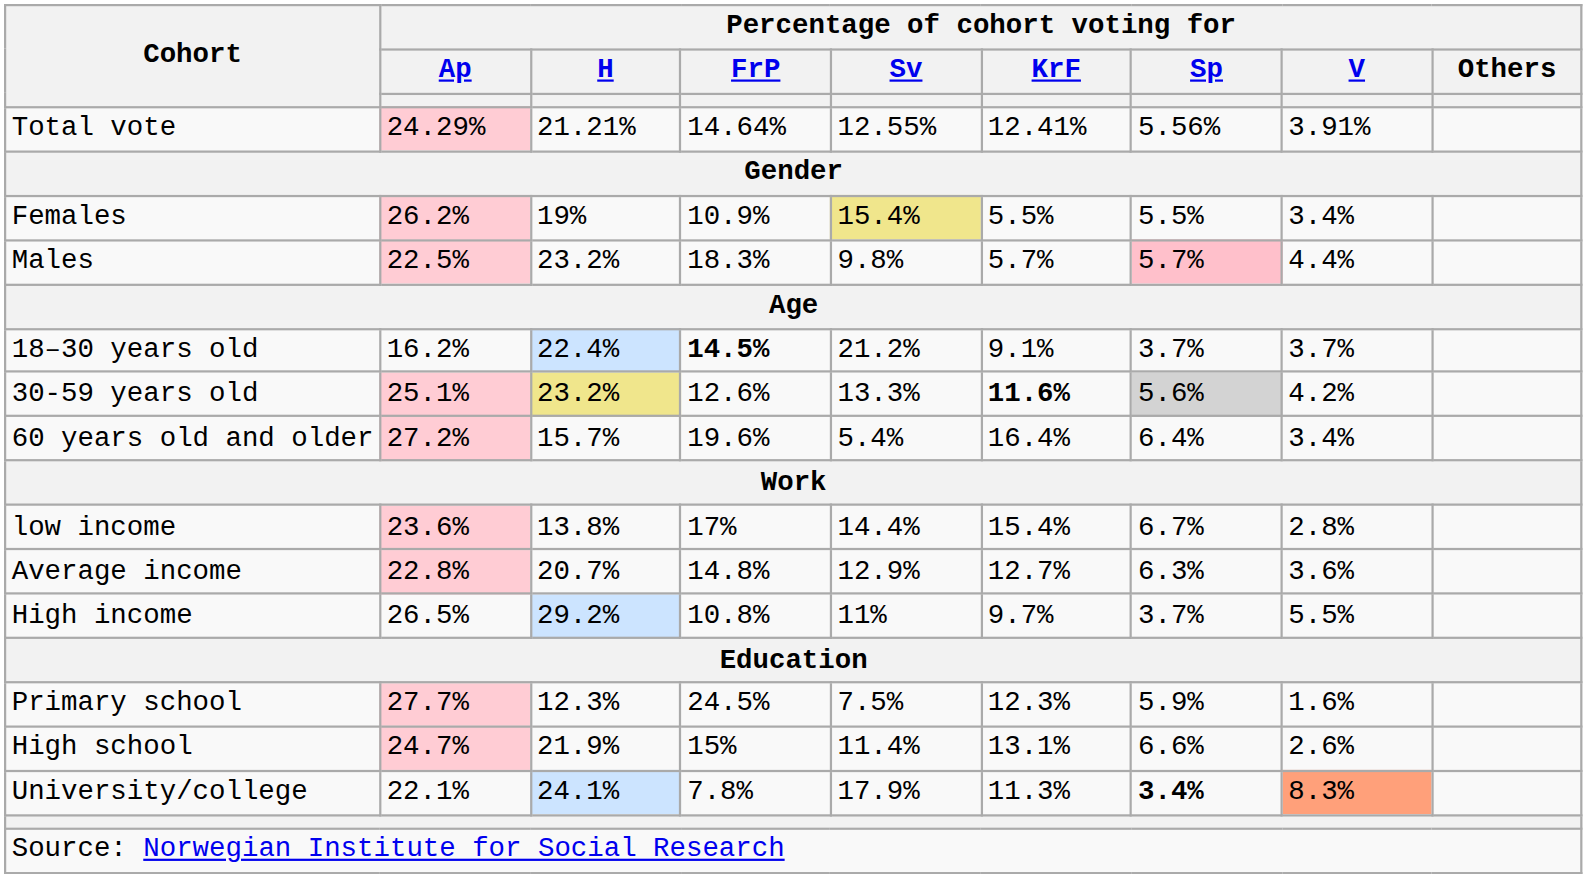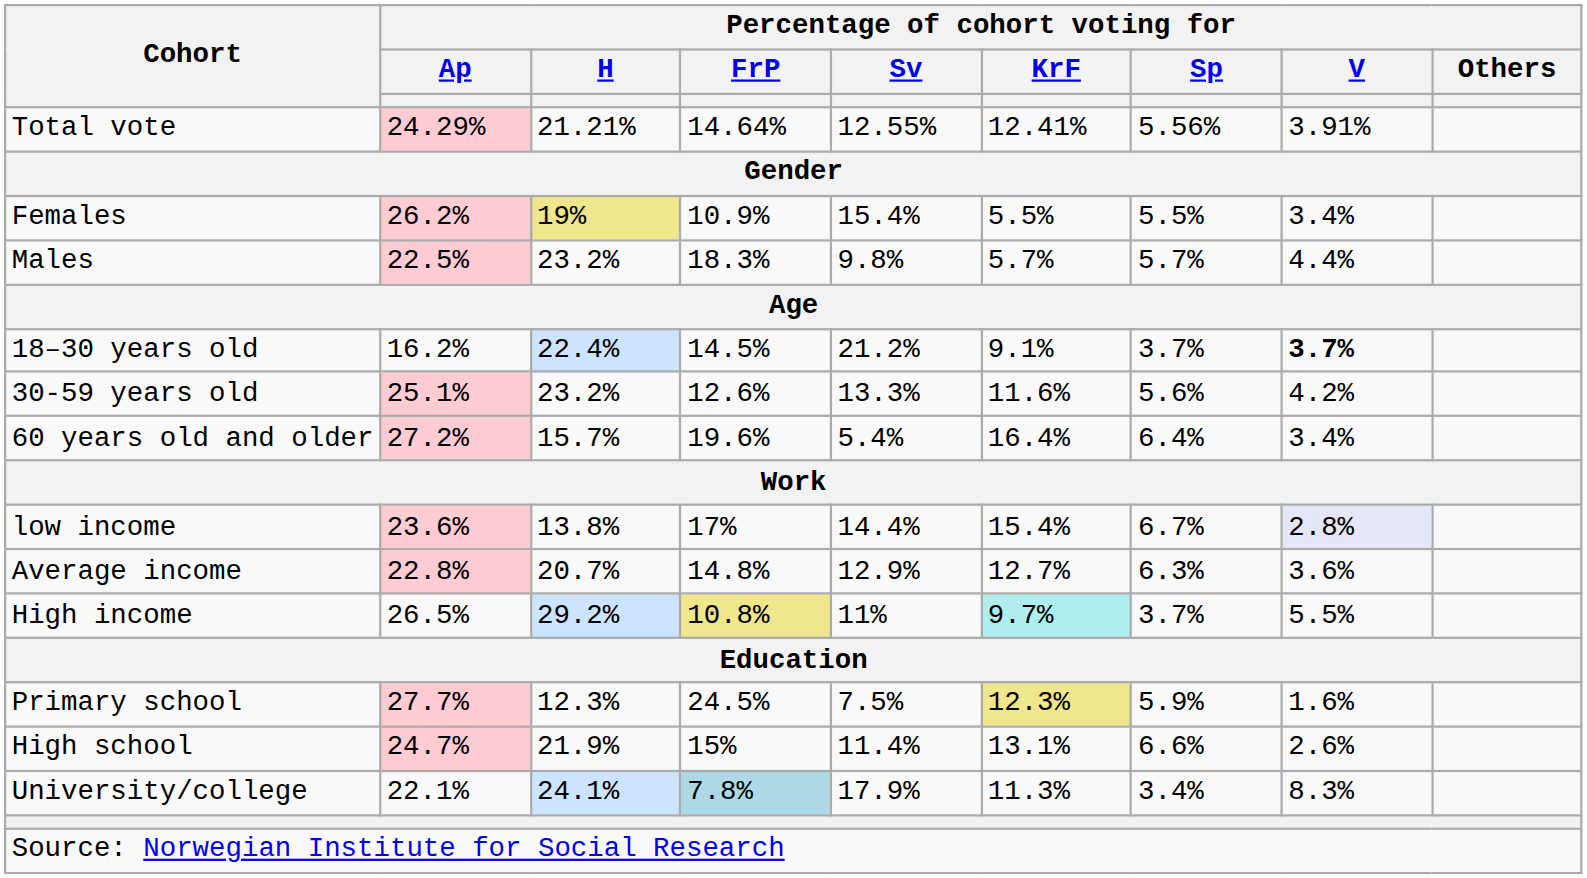(562, 218) no background -> (562, 218) khaki background
(879, 218) khaki background -> (879, 218) no background
(1171, 262) pink background -> (1171, 262) no background
(728, 351) bold -> (728, 351) normal
(1321, 351) normal -> (1321, 351) bold
(578, 395) khaki background -> (578, 395) no background
(1029, 395) bold -> (1029, 395) normal
(1171, 395) lightgrey background -> (1171, 395) no background
(1321, 528) no background -> (1321, 528) lavender background
(728, 616) no background -> (728, 616) khaki background
(1021, 616) no background -> (1021, 616) paleturquoise background
(1029, 705) no background -> (1029, 705) khaki background
(720, 793) no background -> (720, 793) lightblue background
(1171, 793) bold -> (1171, 793) normal
(1321, 793) lightsalmon background -> (1321, 793) no background
